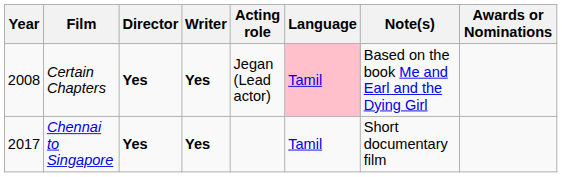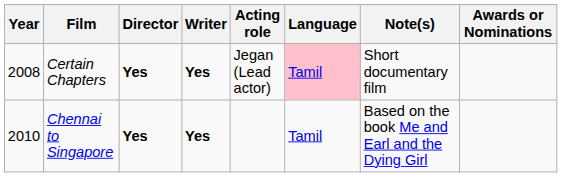(407, 80) Based on the book Me and Earl and the Dying Girl -> (406, 71) Short documentary film
(24, 144) 2017 -> (24, 135) 2010
(406, 144) Short documentary film -> (407, 135) Based on the book Me and Earl and the Dying Girl
